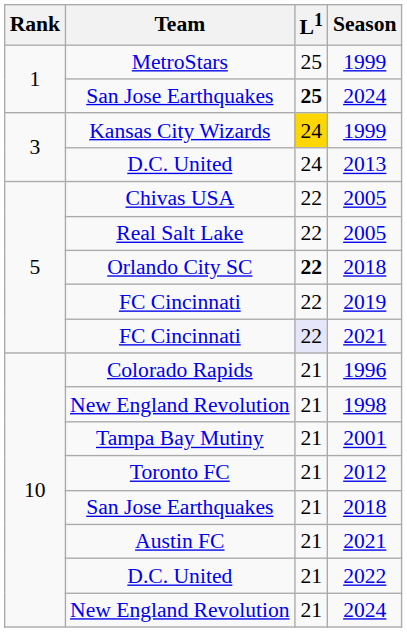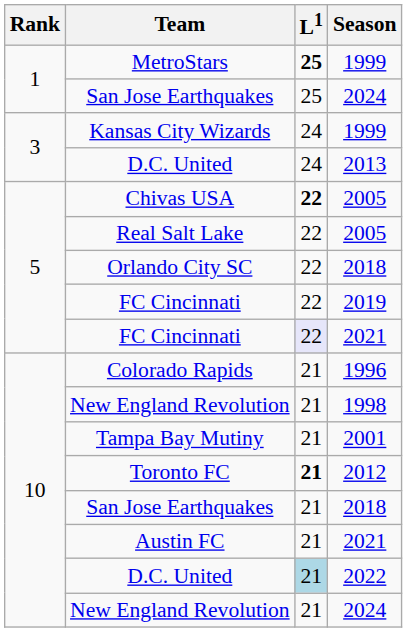(311, 61) normal -> (311, 61) bold
(311, 95) bold -> (311, 95) normal
(311, 130) gold background -> (311, 130) no background
(311, 198) normal -> (311, 198) bold
(311, 267) bold -> (311, 267) normal
(311, 472) normal -> (311, 472) bold
(311, 575) no background -> (311, 575) lightblue background
